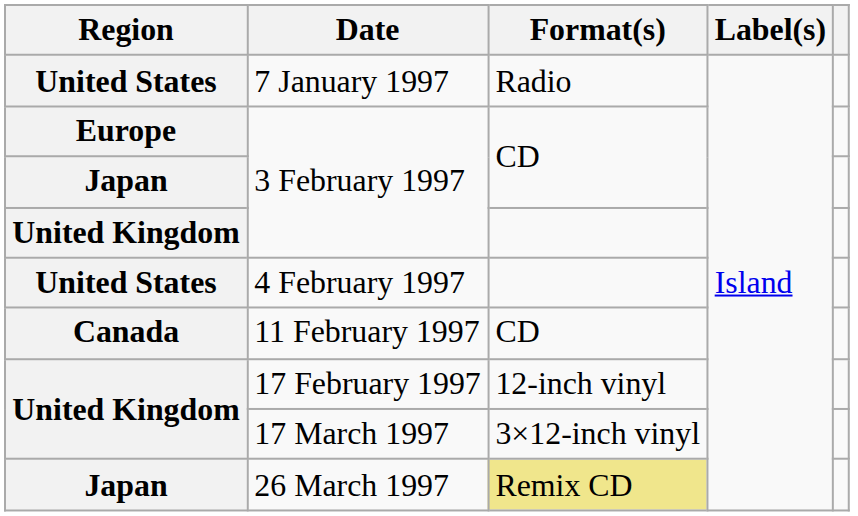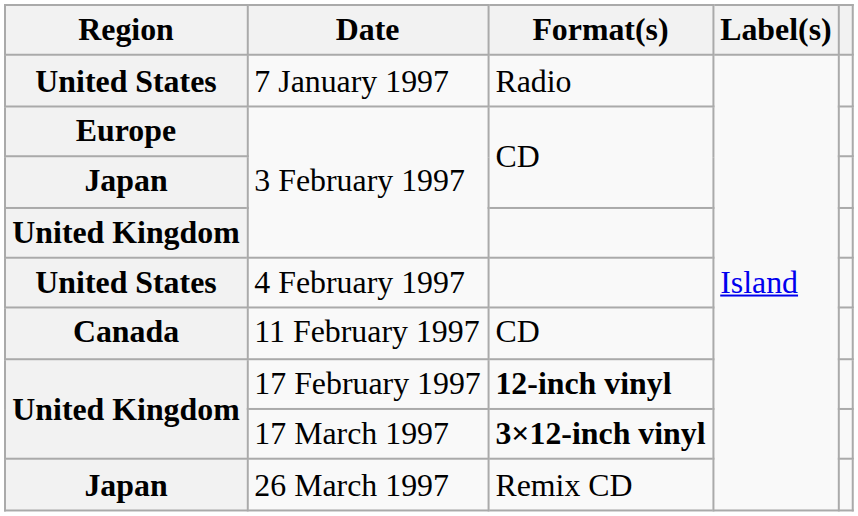(581, 383) normal -> (583, 383) bold
(598, 433) normal -> (600, 433) bold
(564, 484) khaki background -> (564, 484) no background
